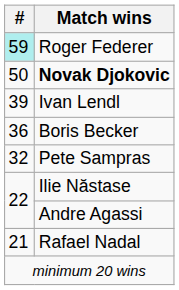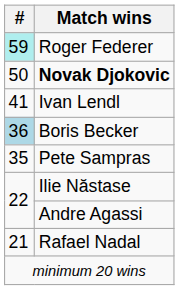(18, 102) 39 -> (18, 102) 41
(18, 130) no background -> (18, 130) lightblue background
(18, 158) 32 -> (18, 158) 35
